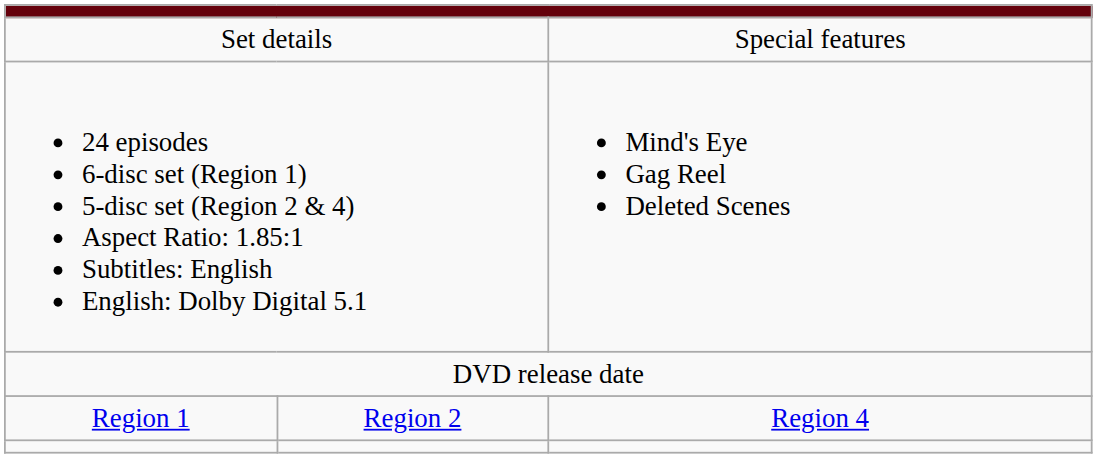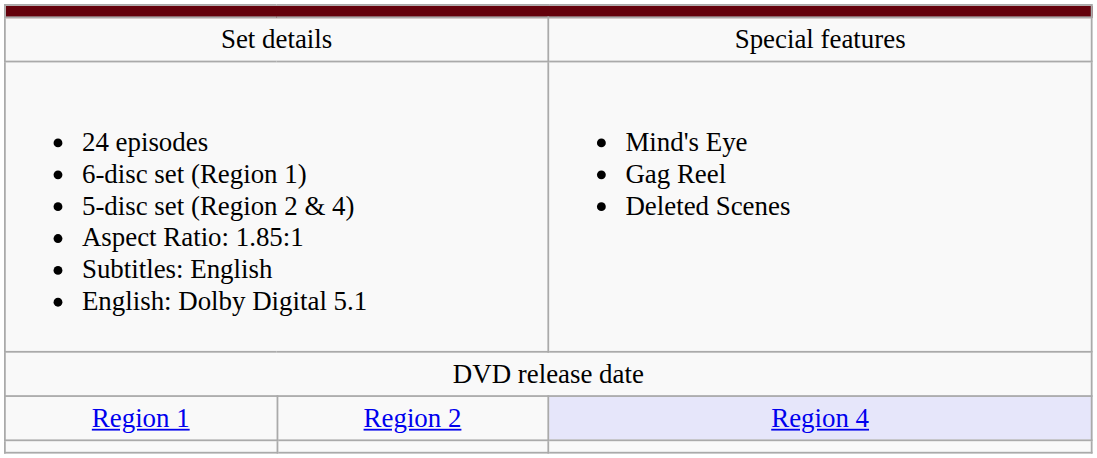(820, 417) no background -> (820, 417) lavender background
